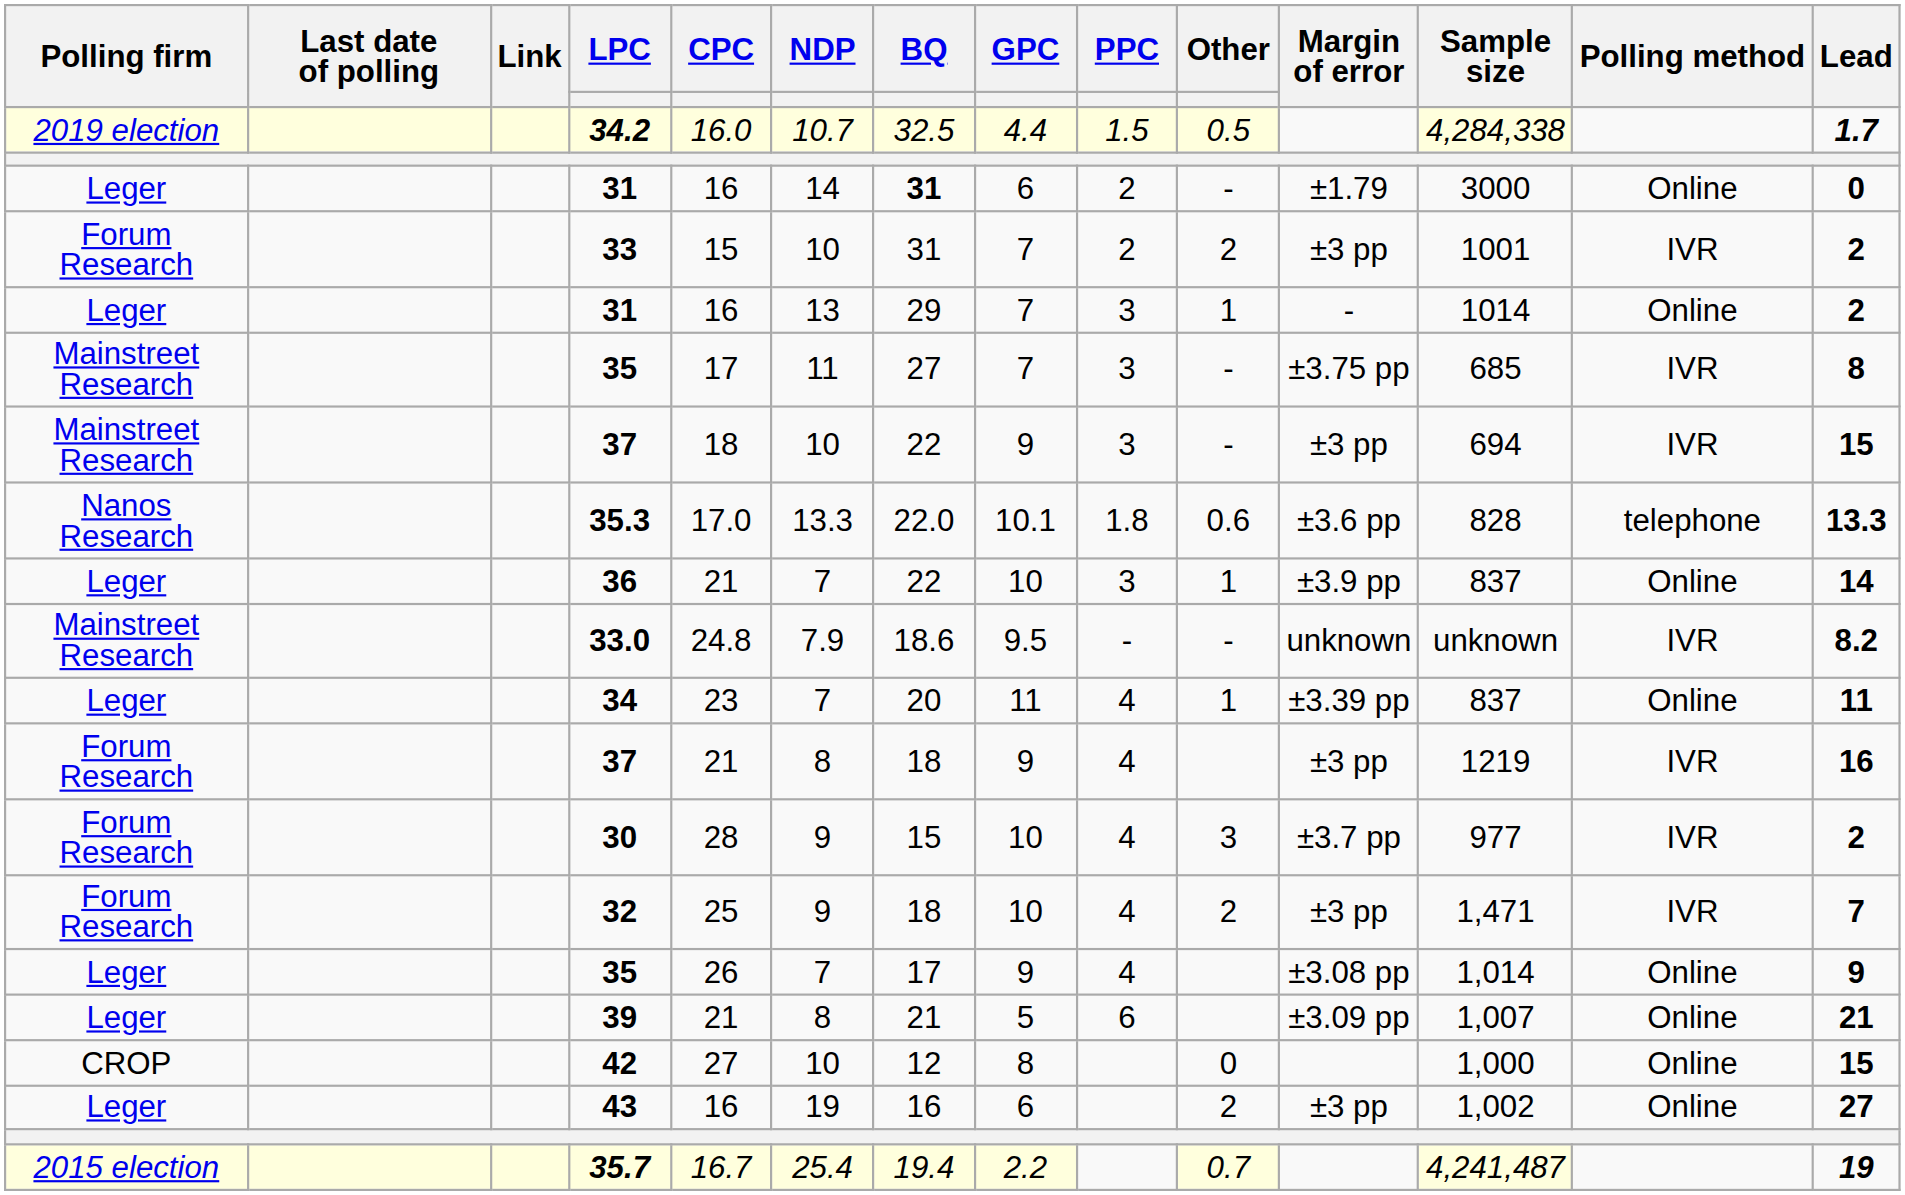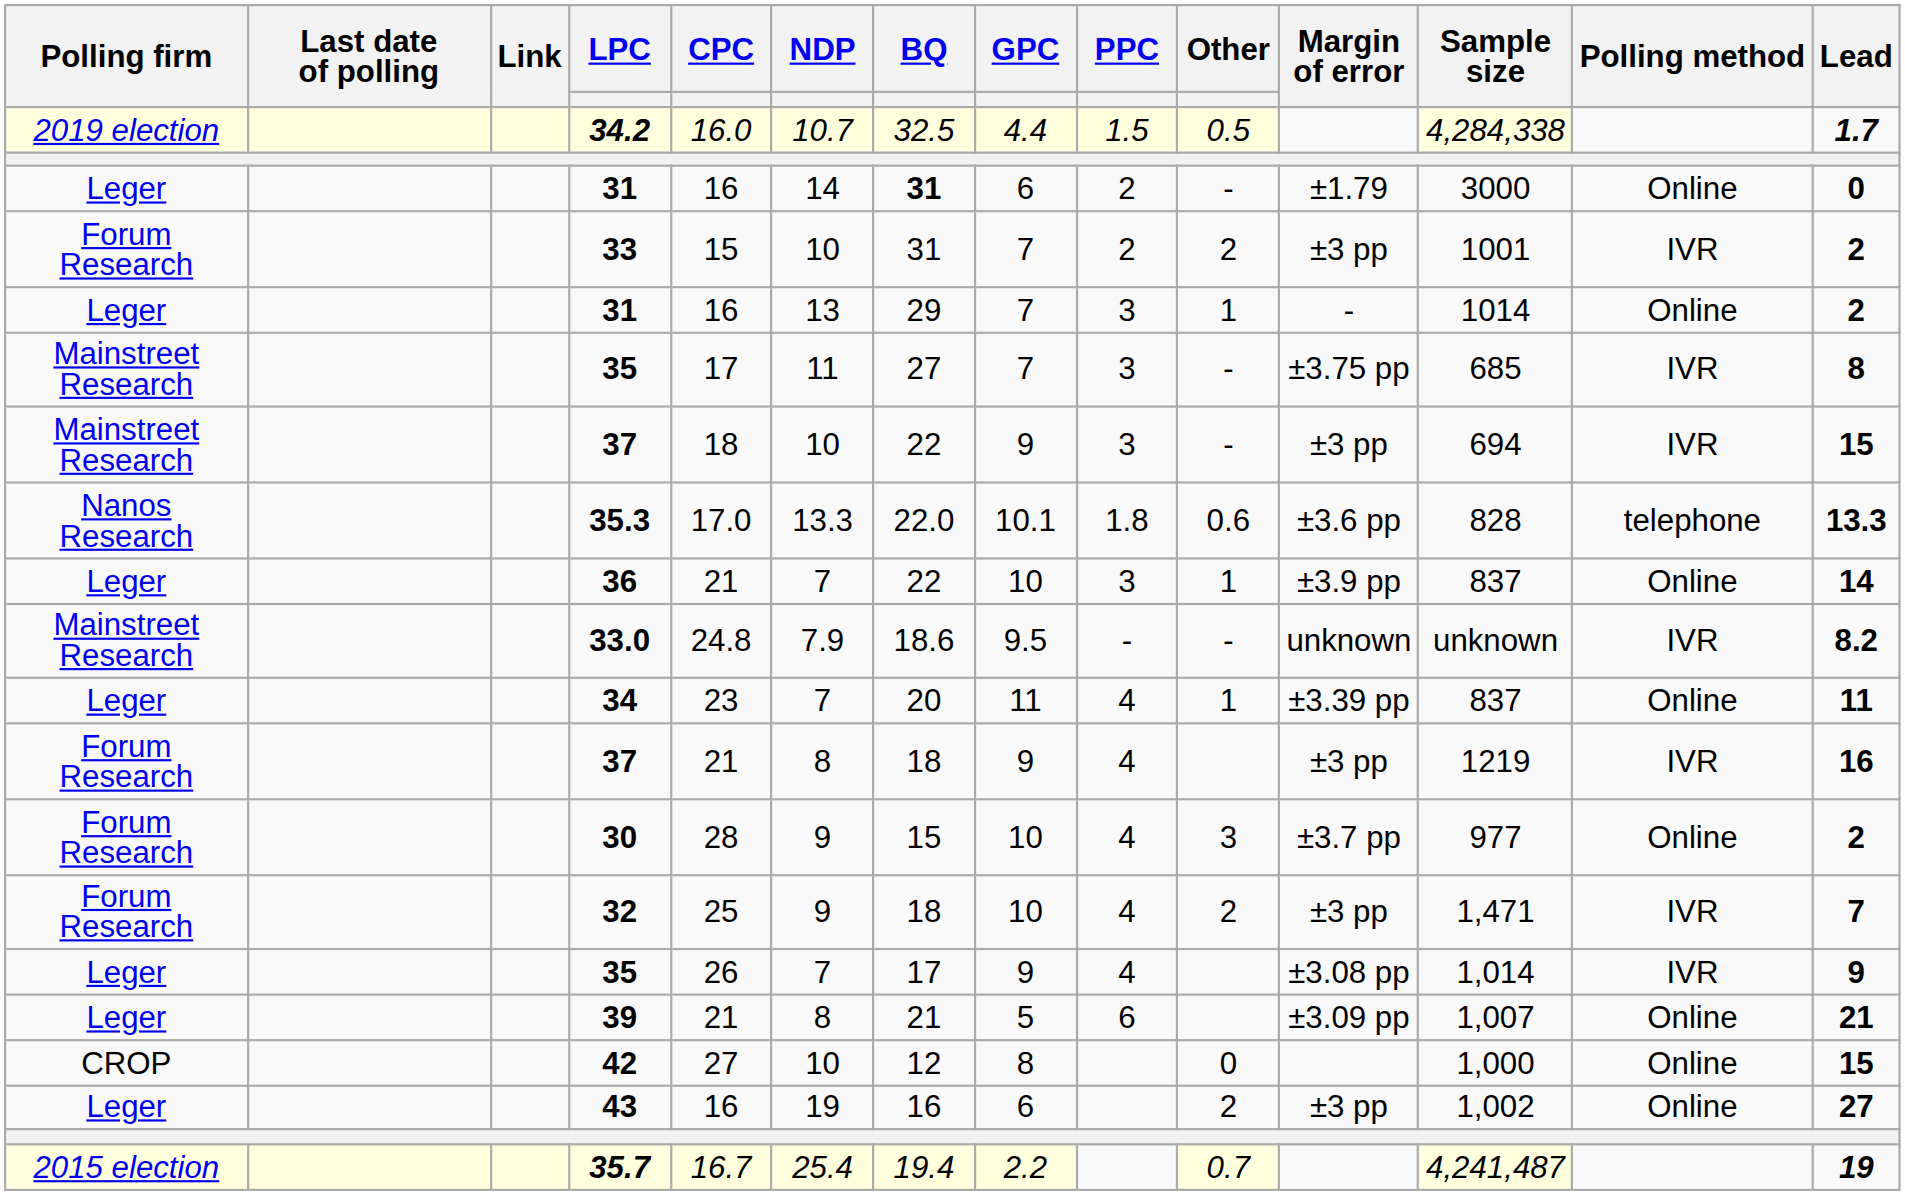(1692, 837) IVR -> (1692, 837) Online
(1692, 972) Online -> (1692, 972) IVR
